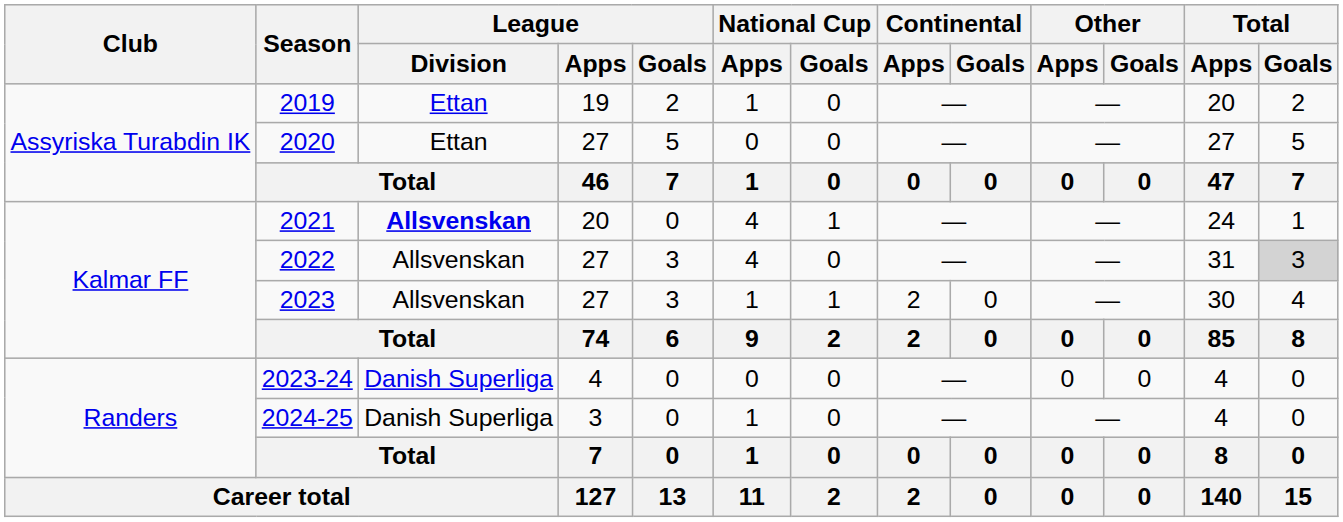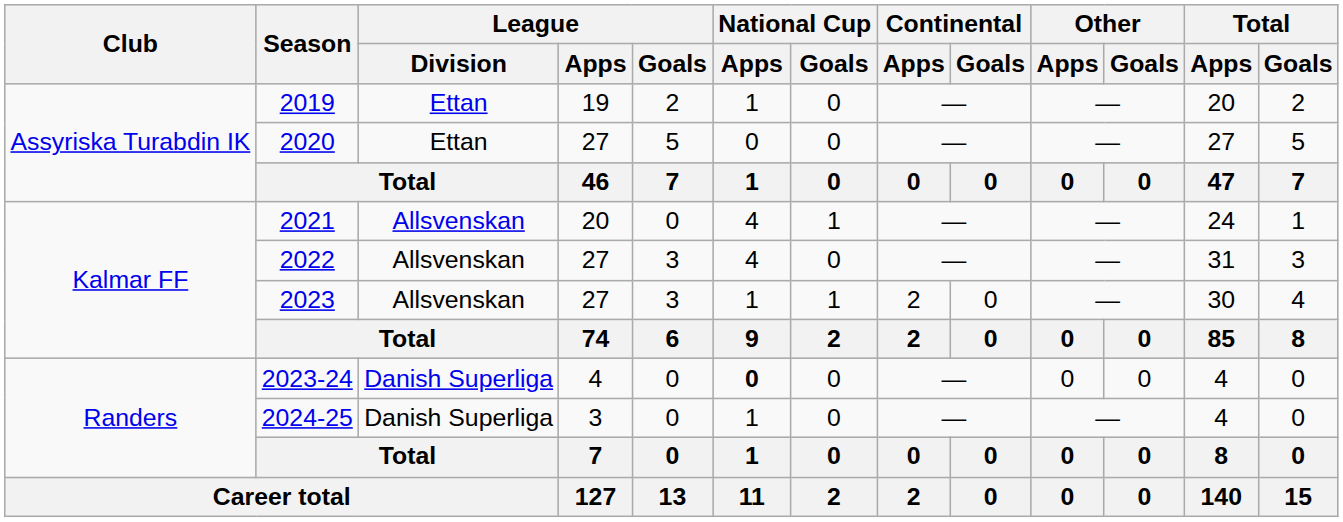(459, 220) bold -> (459, 220) normal
(1298, 260) lightgrey background -> (1298, 260) no background
(752, 378) normal -> (752, 378) bold
